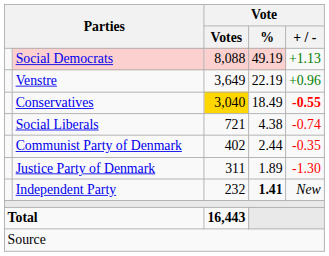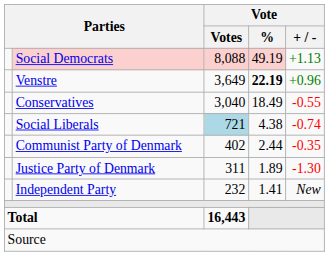(267, 80) normal -> (267, 80) bold
(230, 102) gold background -> (230, 102) no background
(306, 102) bold -> (306, 102) normal
(235, 124) no background -> (235, 124) lightblue background
(271, 189) bold -> (271, 189) normal
